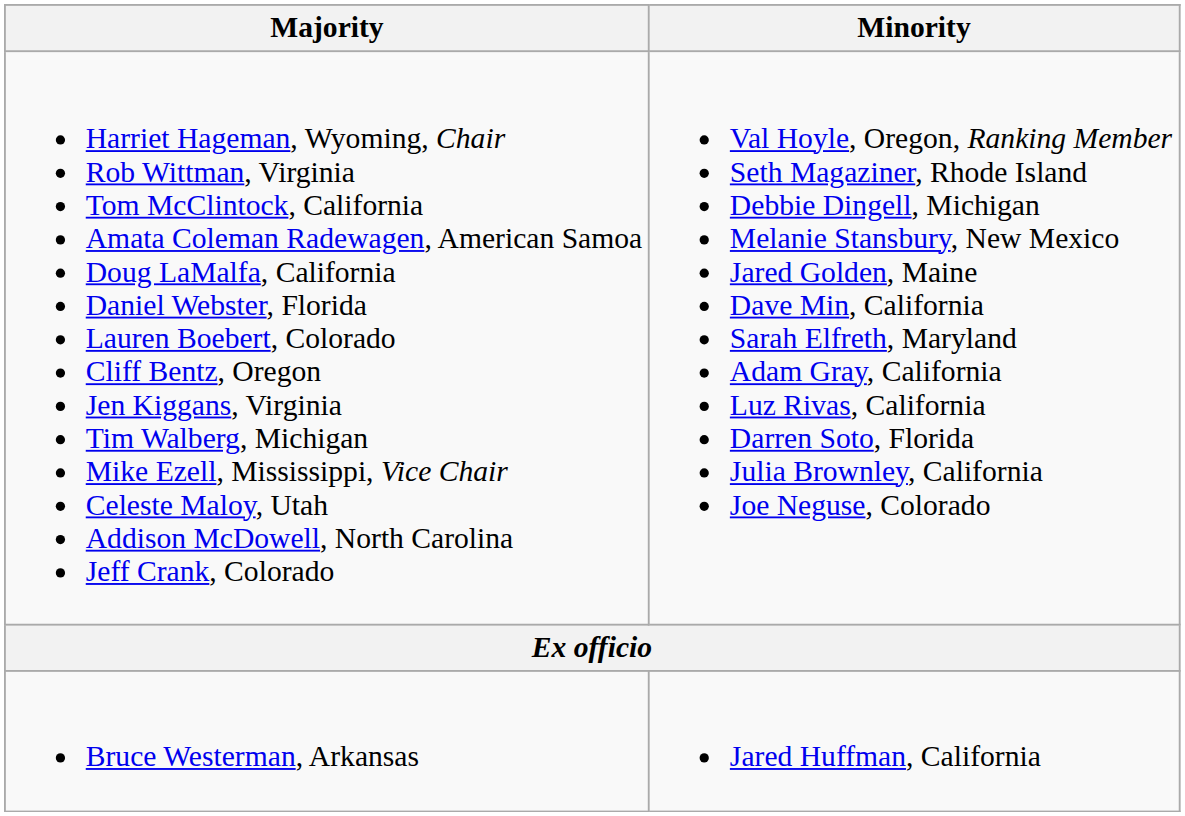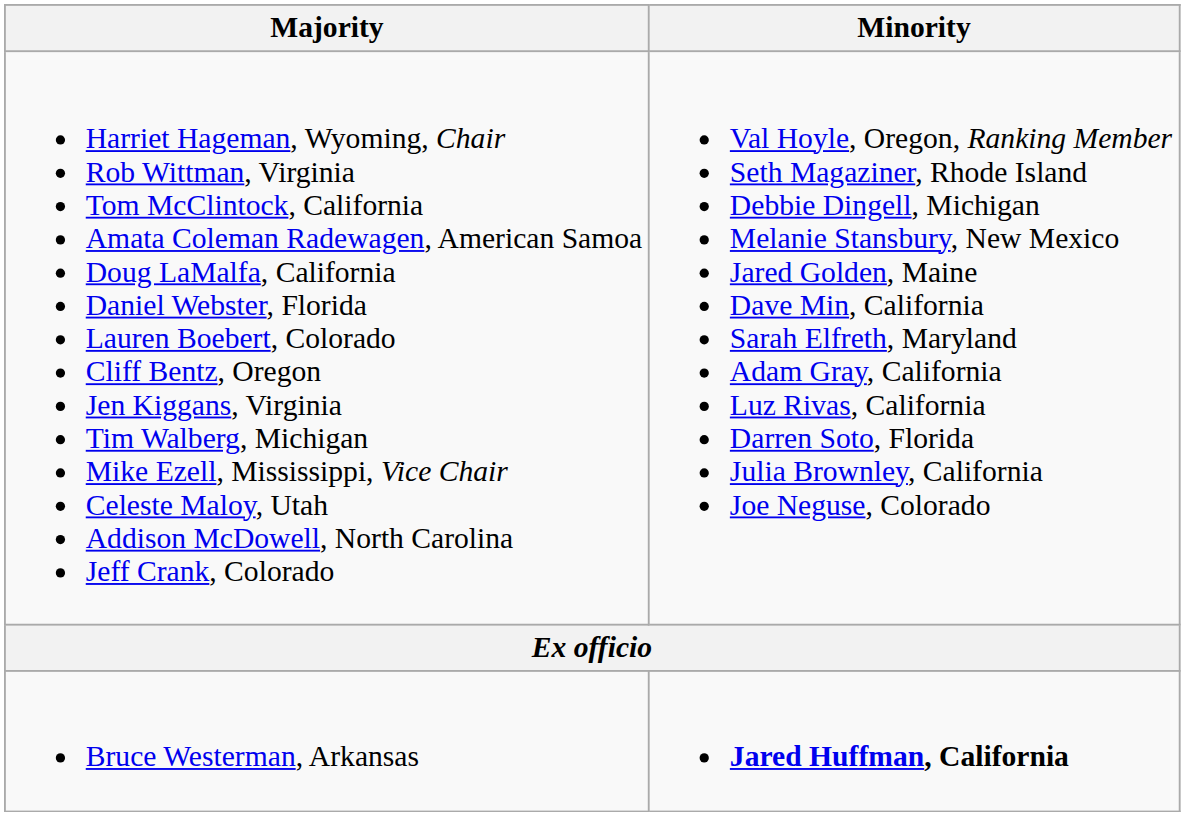(914, 758) normal -> (914, 758) bold
